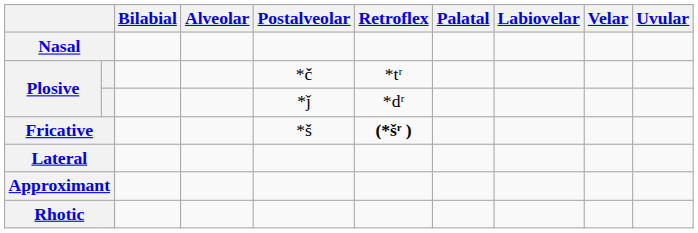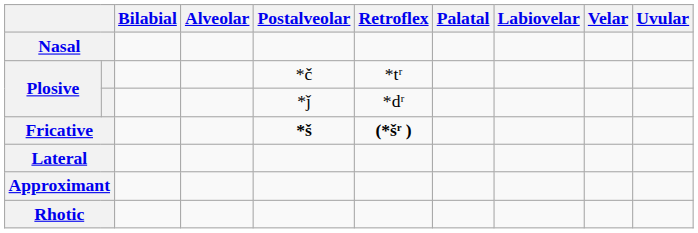(304, 130) normal -> (304, 130) bold
